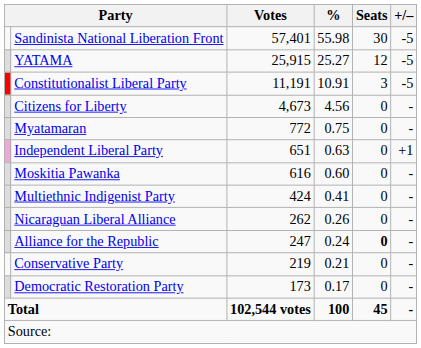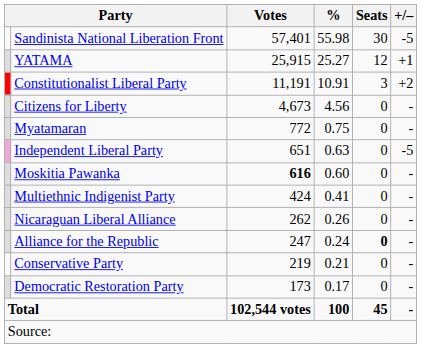(407, 60) -5 -> (406, 60) +1
(407, 83) -5 -> (406, 83) +2
(406, 151) +1 -> (407, 151) -5
(300, 173) normal -> (300, 173) bold
